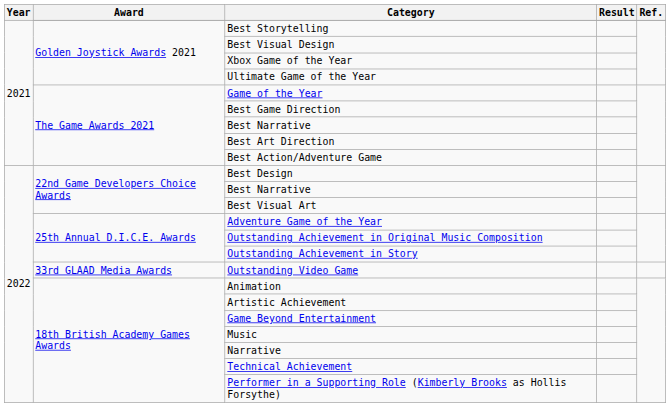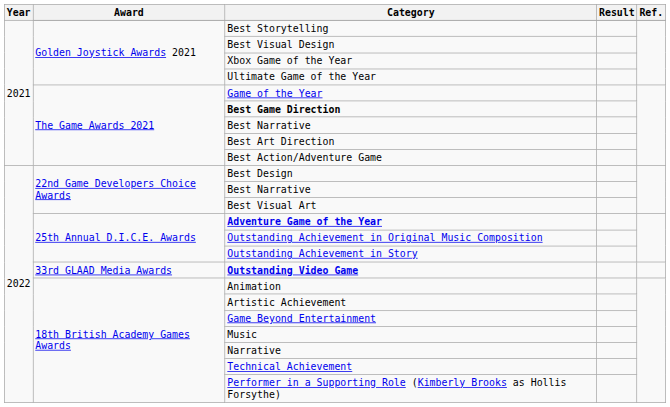(284, 109) normal -> (284, 109) bold
(305, 222) normal -> (305, 222) bold
(293, 270) normal -> (293, 270) bold
